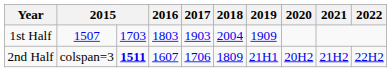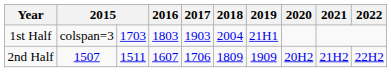(87, 35) 1507 -> (87, 35) colspan=3
(264, 35) 1909 -> (264, 35) 21H1
(87, 56) colspan=3 -> (87, 56) 1507
(133, 56) bold -> (133, 56) normal
(264, 56) 21H1 -> (264, 56) 1909
